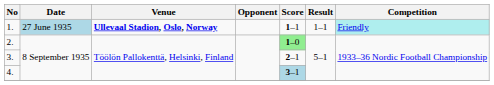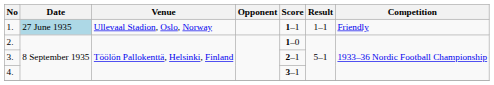(156, 26) bold -> (153, 26) normal
(353, 26) paleturquoise background -> (353, 26) no background
(293, 42) lightgreen background -> (293, 42) no background
(293, 72) lightblue background -> (293, 72) no background
